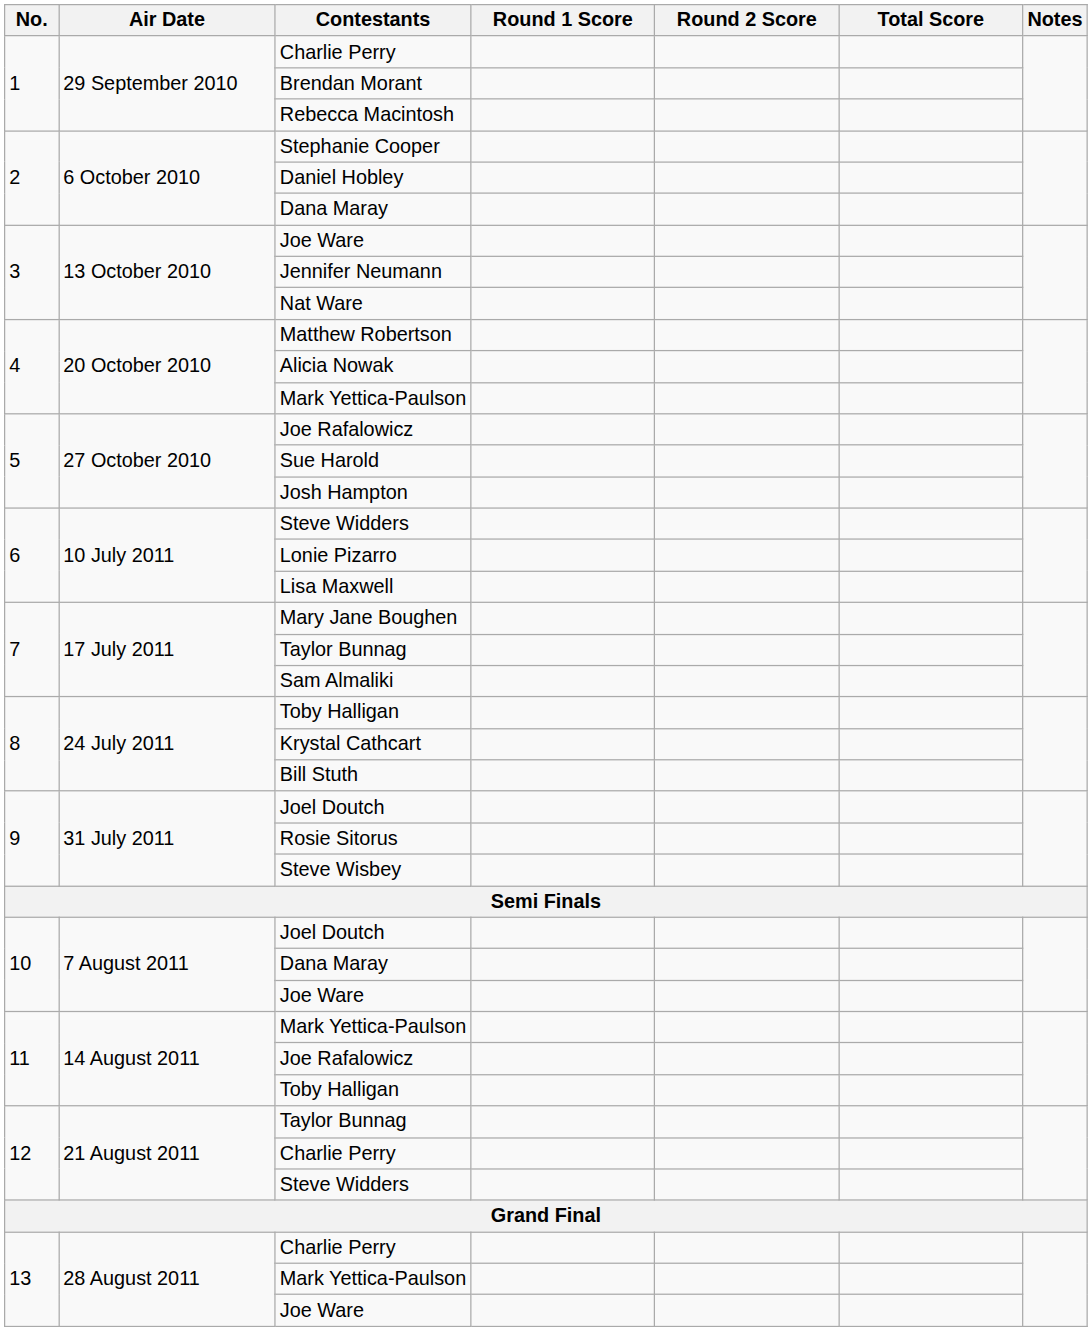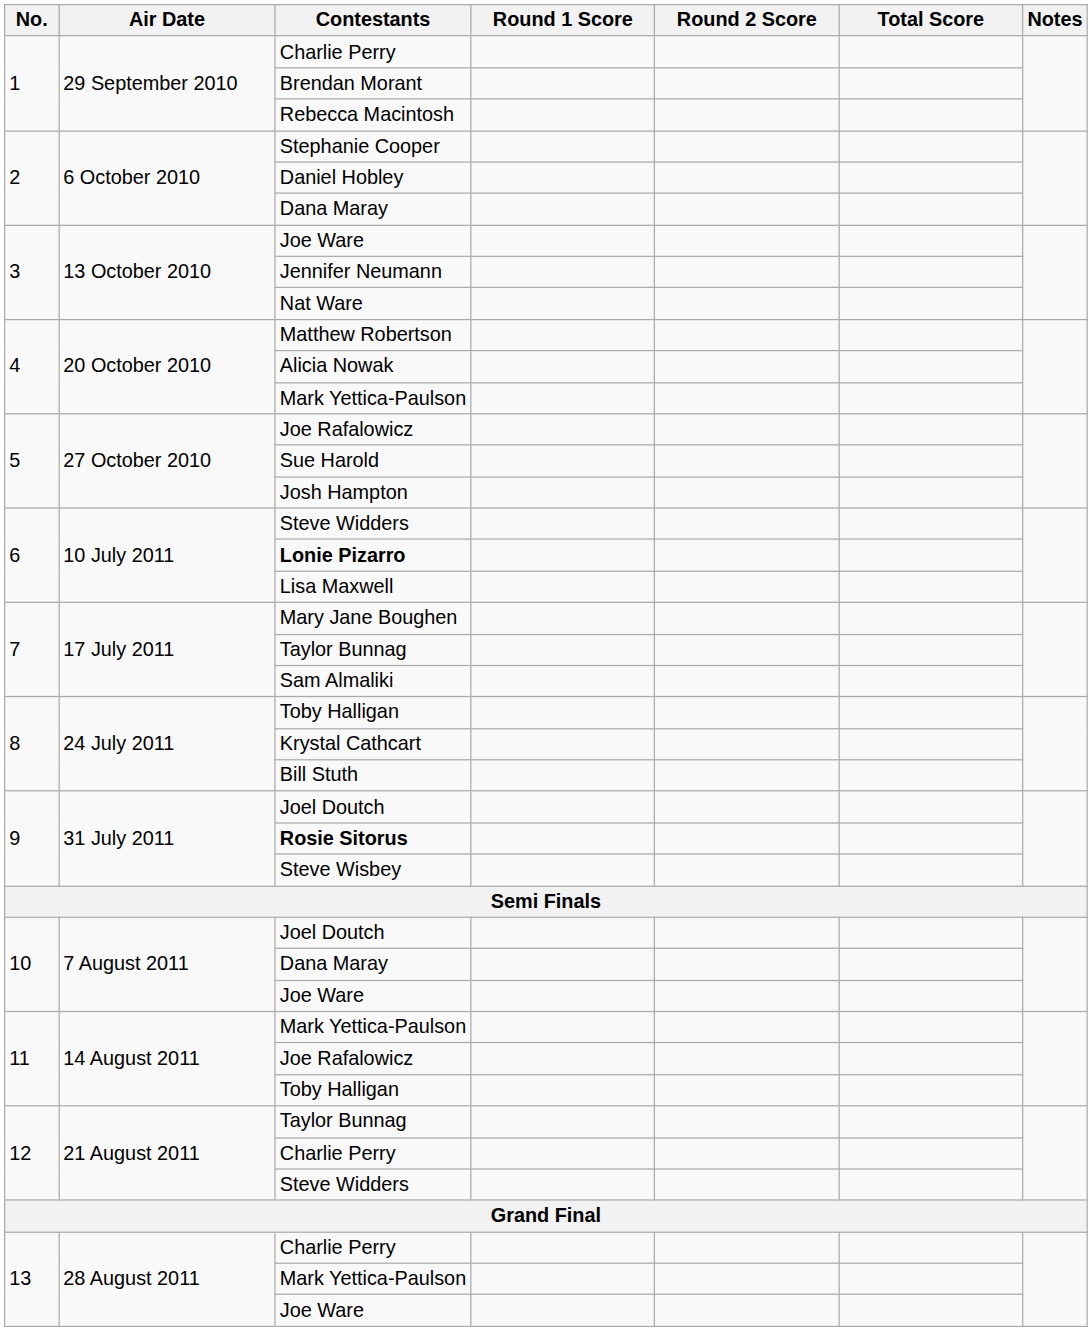(338, 555) normal -> (343, 555) bold
(339, 838) normal -> (344, 838) bold
